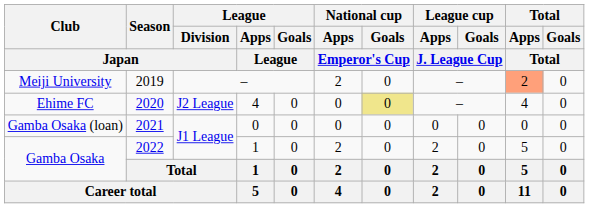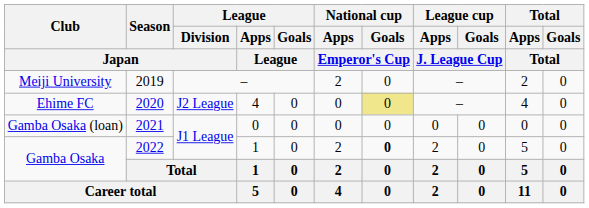(524, 81) lightsalmon background -> (524, 81) no background
(387, 147) normal -> (387, 147) bold
